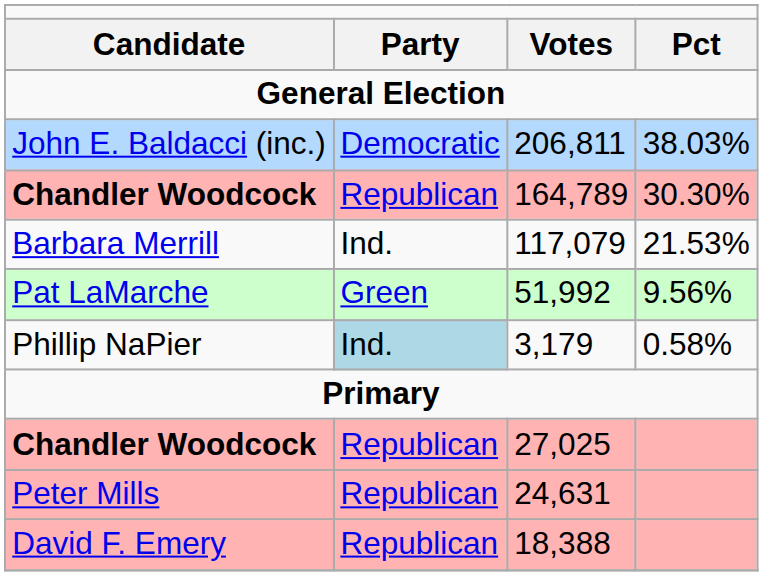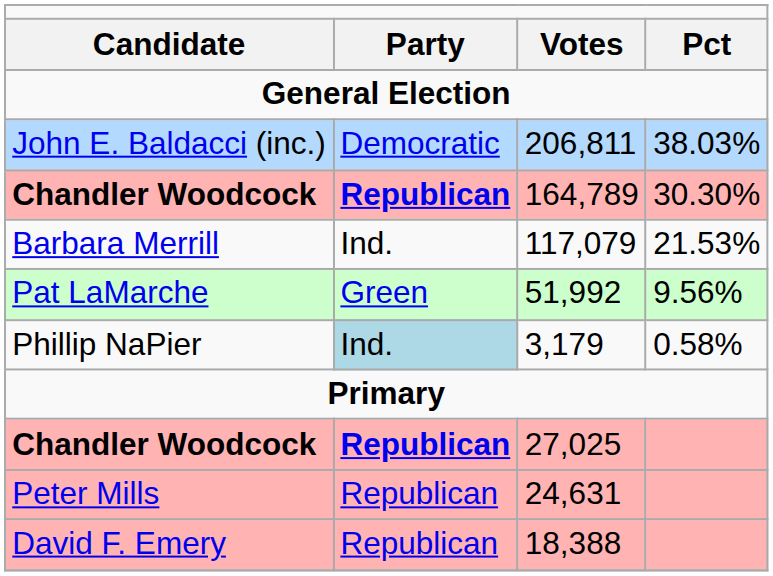(419, 193) normal -> (425, 193) bold
(419, 443) normal -> (425, 443) bold
